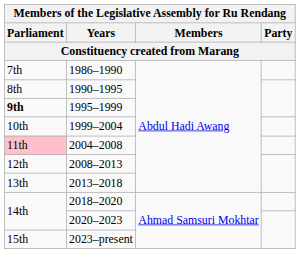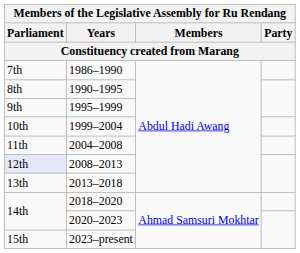(15, 107) bold -> (15, 107) normal
(17, 145) pink background -> (17, 145) no background
(18, 164) no background -> (18, 164) lavender background
